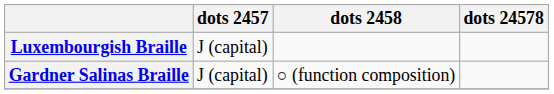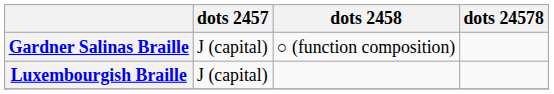rows swapped: (99, 74) <-> (99, 46)
